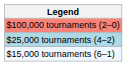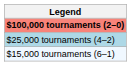(63, 25) normal -> (65, 25) bold
